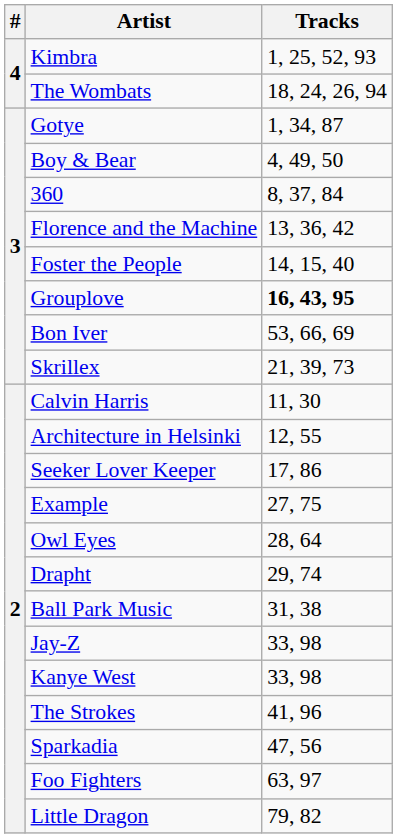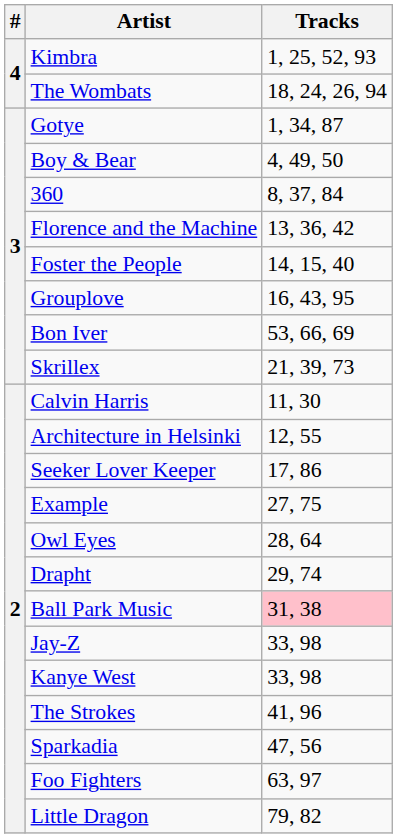(311, 297) bold -> (311, 297) normal
(294, 608) no background -> (294, 608) pink background
